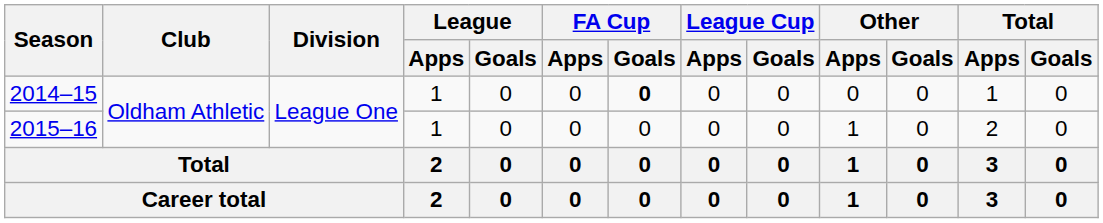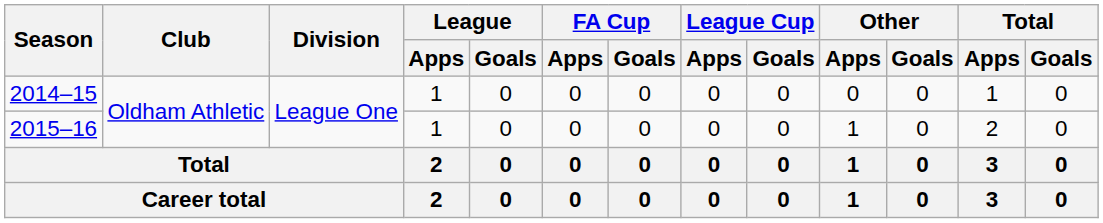(645, 93) bold -> (645, 93) normal
